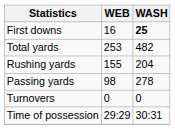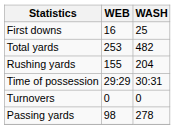(141, 30) bold -> (141, 30) normal
rows swapped: (40, 81) <-> (53, 115)
